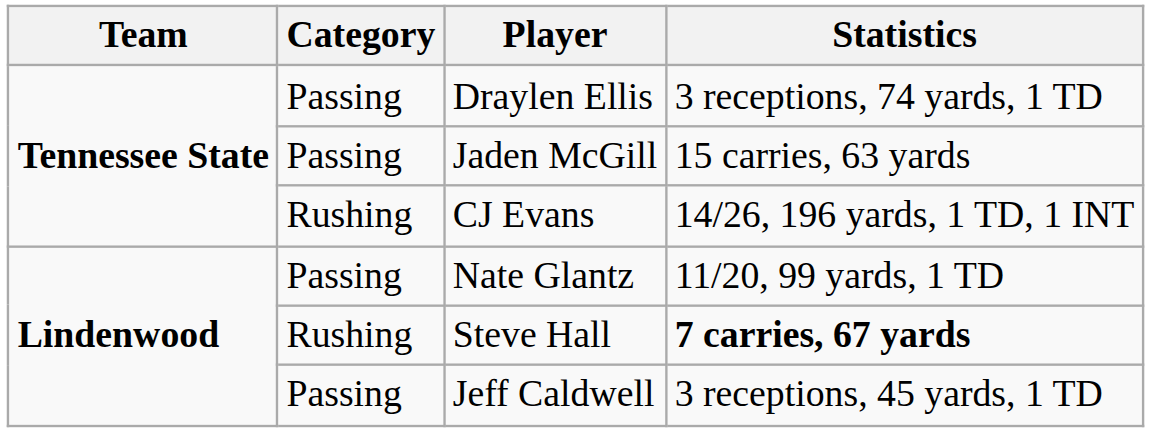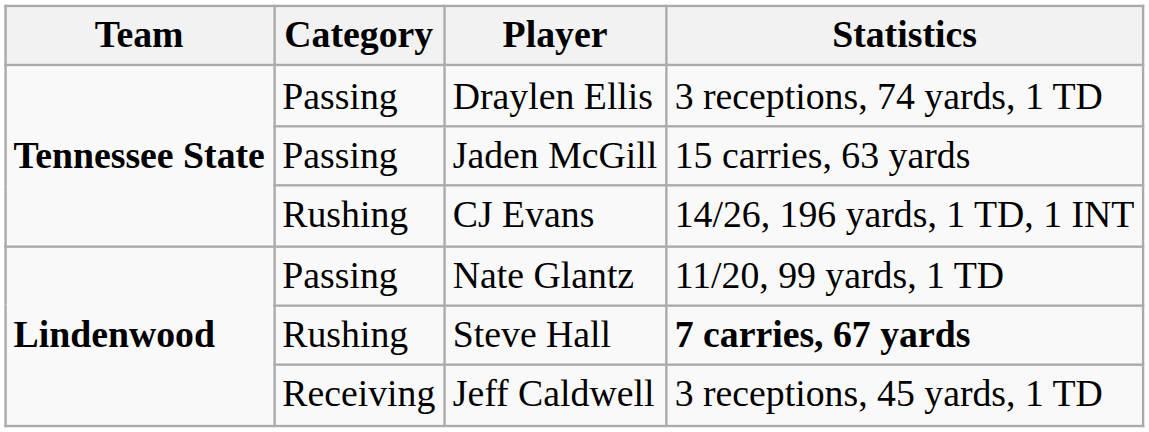(344, 394) Passing -> (359, 394) Receiving
